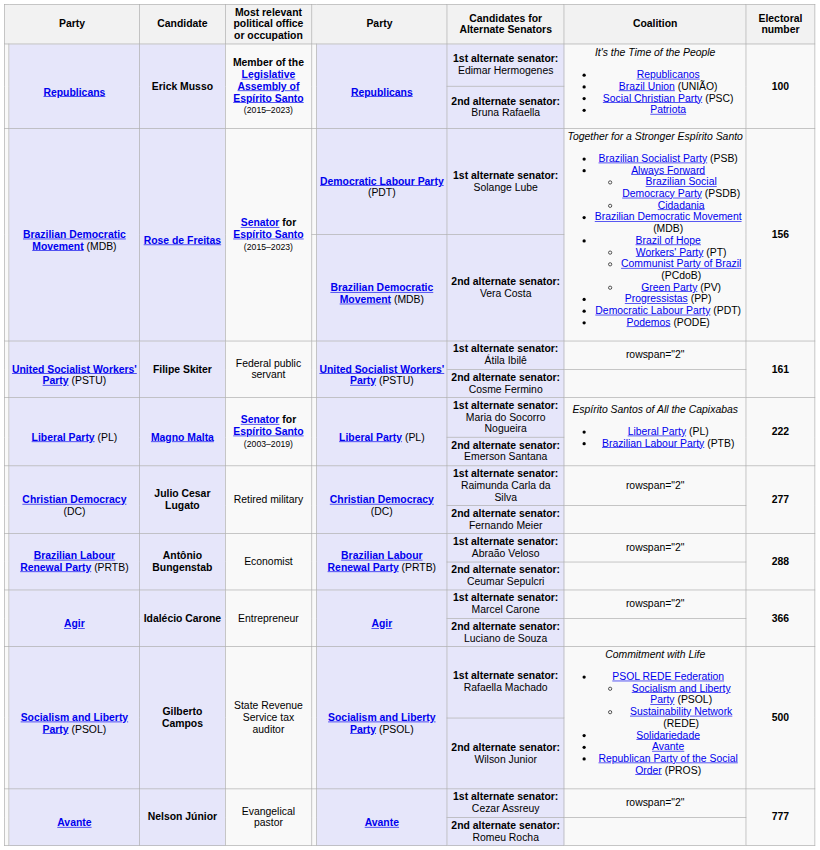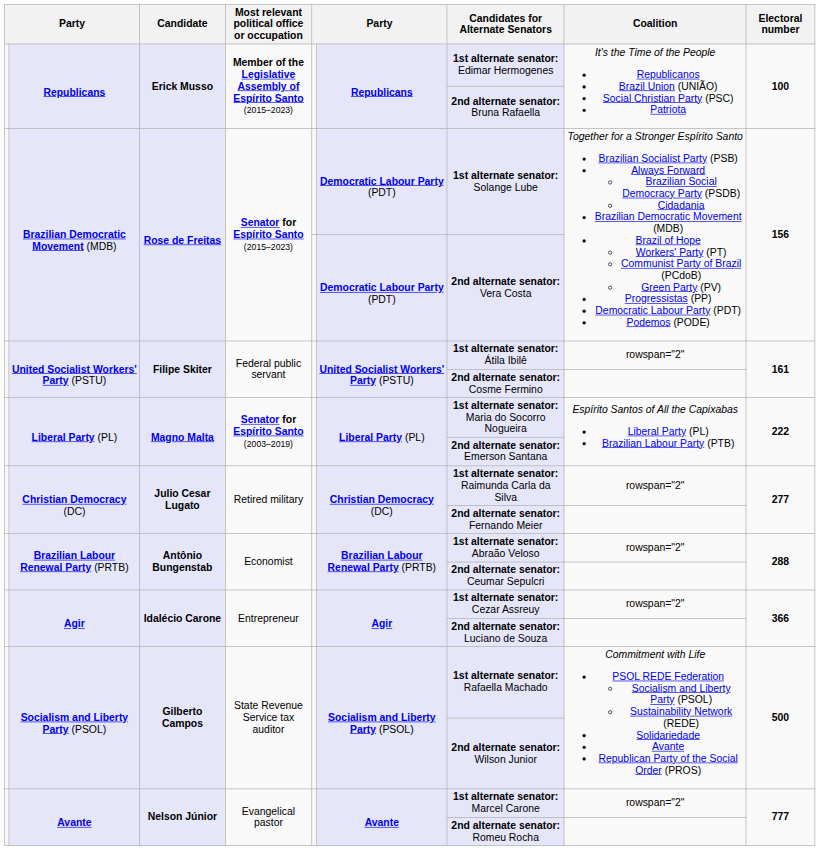(382, 293) Brazilian Democratic Movement (MDB) -> (382, 293) Democratic Labour Party (PDT)
(506, 604) 1st alternate senator: Marcel Carone -> (506, 604) 1st alternate senator: Cezar Assreuy
(506, 803) 1st alternate senator: Cezar Assreuy -> (506, 803) 1st alternate senator: Marcel Carone
